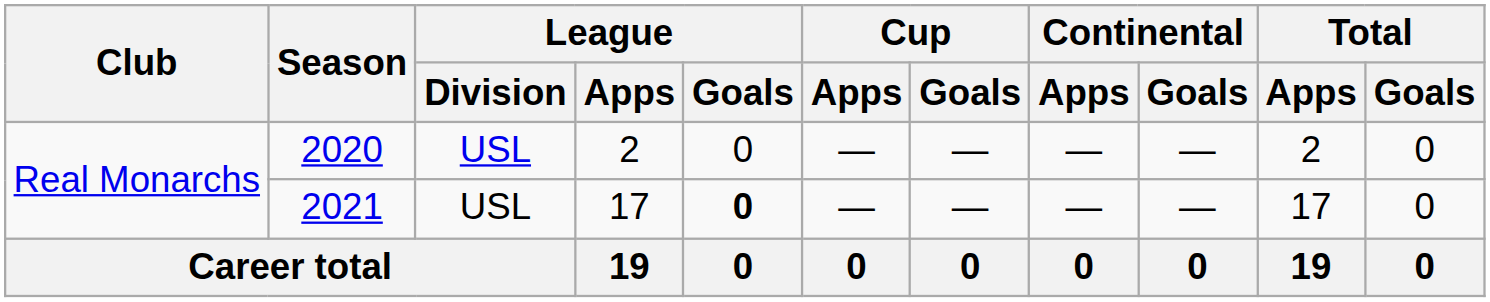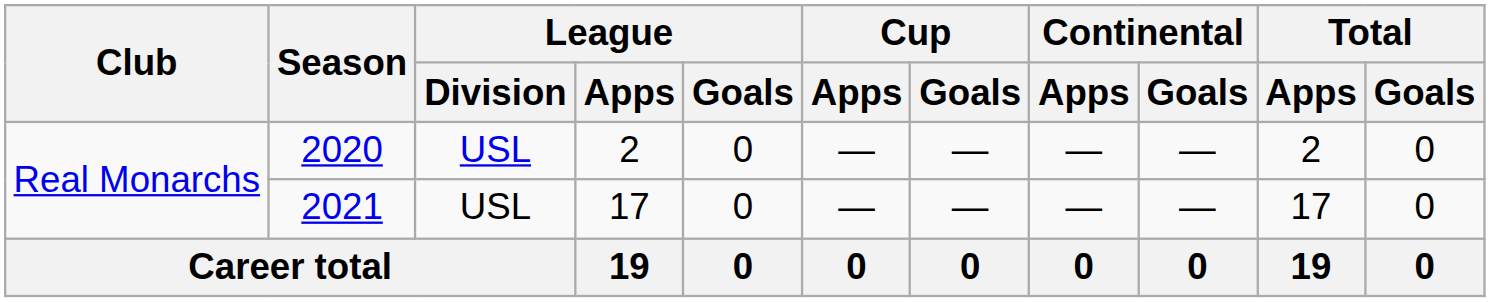(743, 207) bold -> (743, 207) normal
